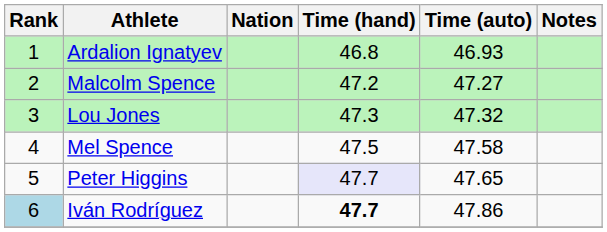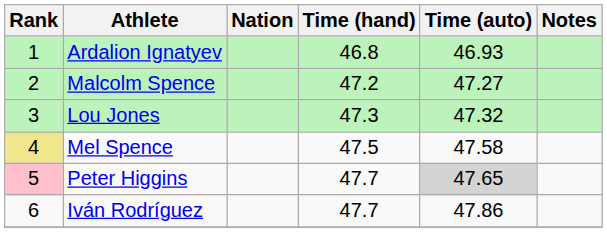(34, 147) no background -> (34, 147) khaki background
(34, 178) no background -> (34, 178) pink background
(359, 178) lavender background -> (359, 178) no background
(478, 178) no background -> (478, 178) lightgrey background
(34, 210) lightblue background -> (34, 210) no background
(359, 210) bold -> (359, 210) normal
